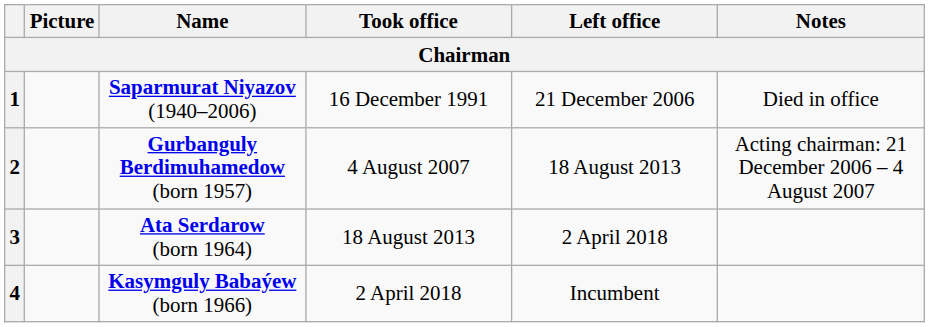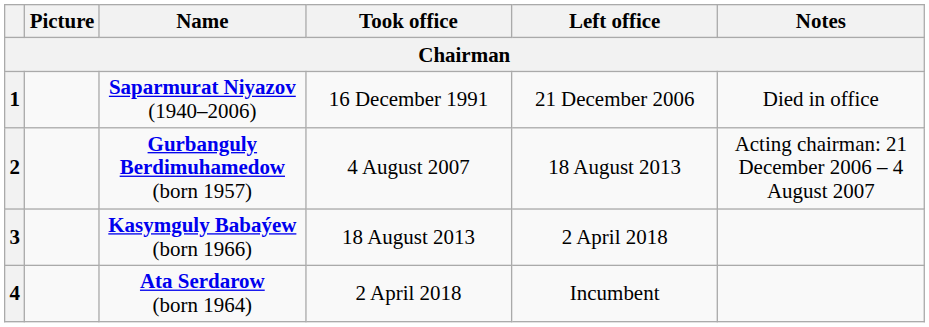(202, 236) Ata Serdarow (born 1964) -> (202, 236) Kasymguly Babaýew (born 1966)
(202, 293) Kasymguly Babaýew (born 1966) -> (202, 293) Ata Serdarow (born 1964)
